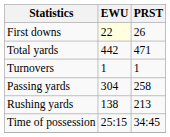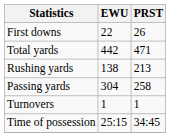(107, 31) lightyellow background -> (107, 31) no background
rows swapped: (40, 104) <-> (30, 68)
